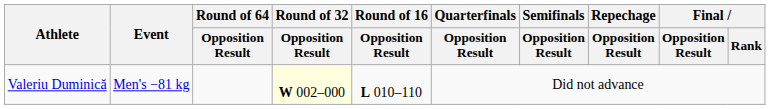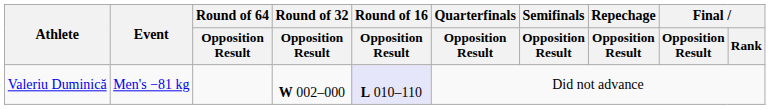(312, 93) lightyellow background -> (312, 93) no background
(391, 93) no background -> (391, 93) lavender background
